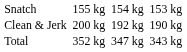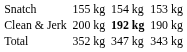(127, 25) normal -> (128, 25) bold
